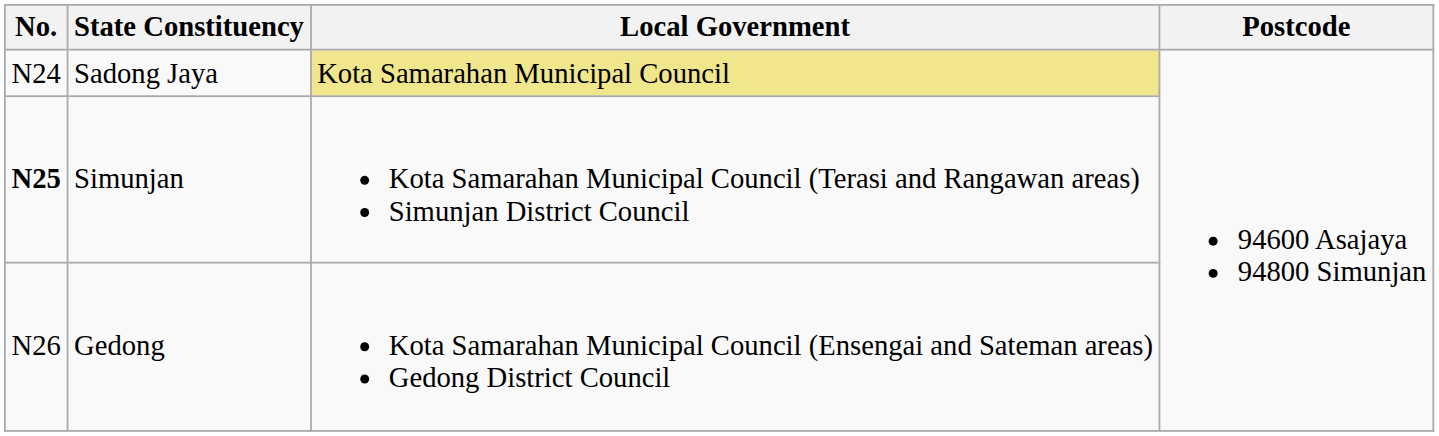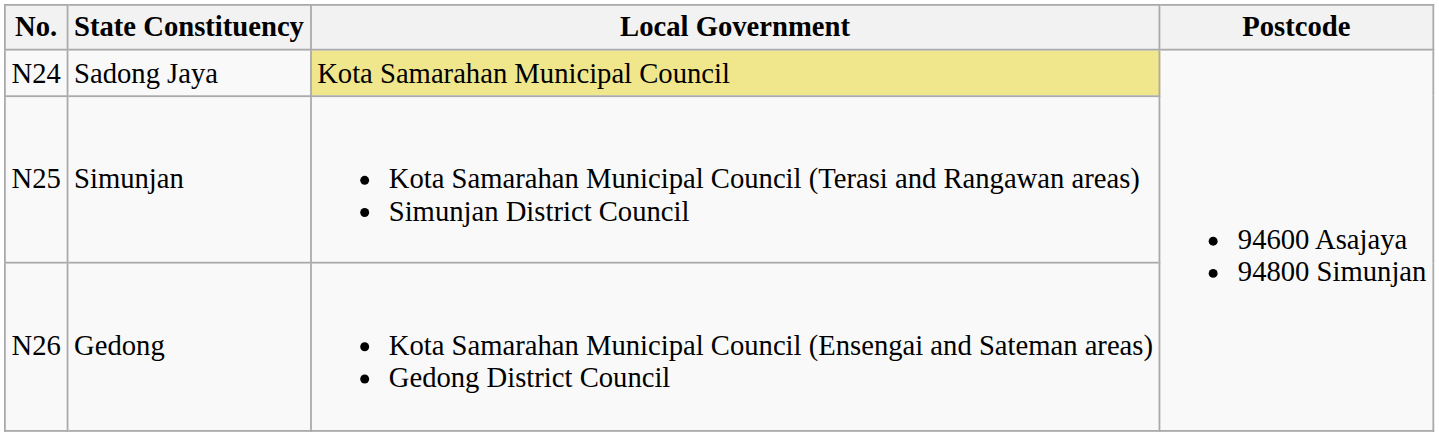(36, 178) bold -> (36, 178) normal
